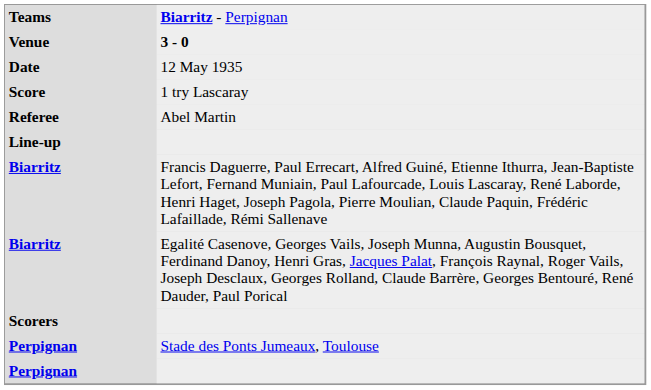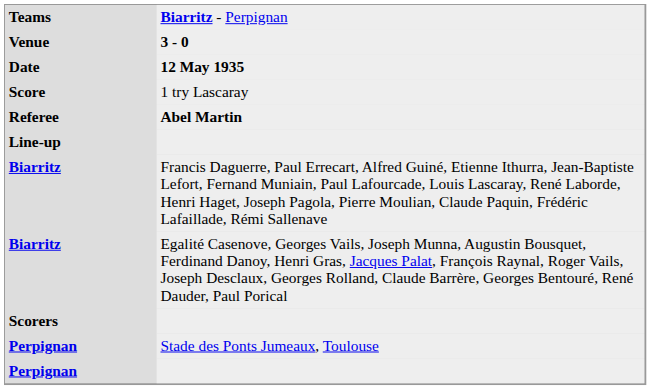(201, 67) normal -> (202, 67) bold
(198, 117) normal -> (201, 117) bold
